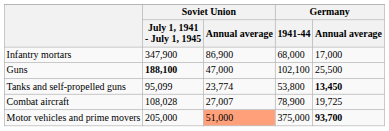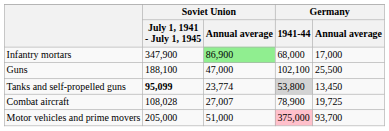(219, 54) no background -> (219, 54) lightgreen background
(161, 70) bold -> (161, 70) normal
(159, 86) normal -> (159, 86) bold
(291, 86) no background -> (291, 86) lightgrey background
(329, 86) bold -> (329, 86) normal
(219, 117) lightsalmon background -> (219, 117) no background
(294, 117) no background -> (294, 117) pink background
(329, 117) bold -> (329, 117) normal
